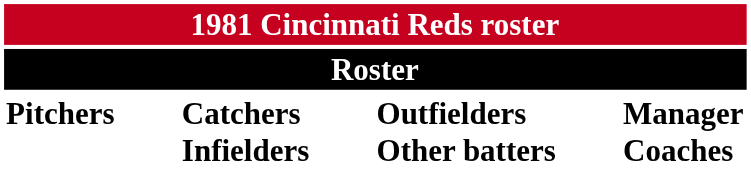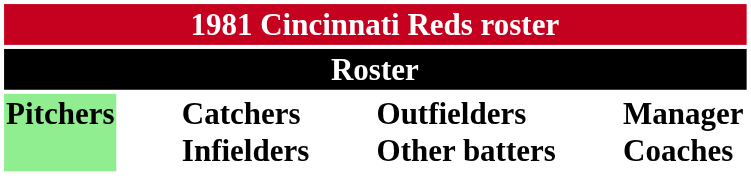(60, 113) no background -> (60, 113) lightgreen background
